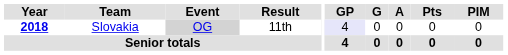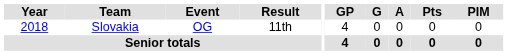(34, 27) bold -> (34, 27) normal
(202, 27) lightgrey background -> (202, 27) no background
(345, 27) lavender background -> (345, 27) no background
